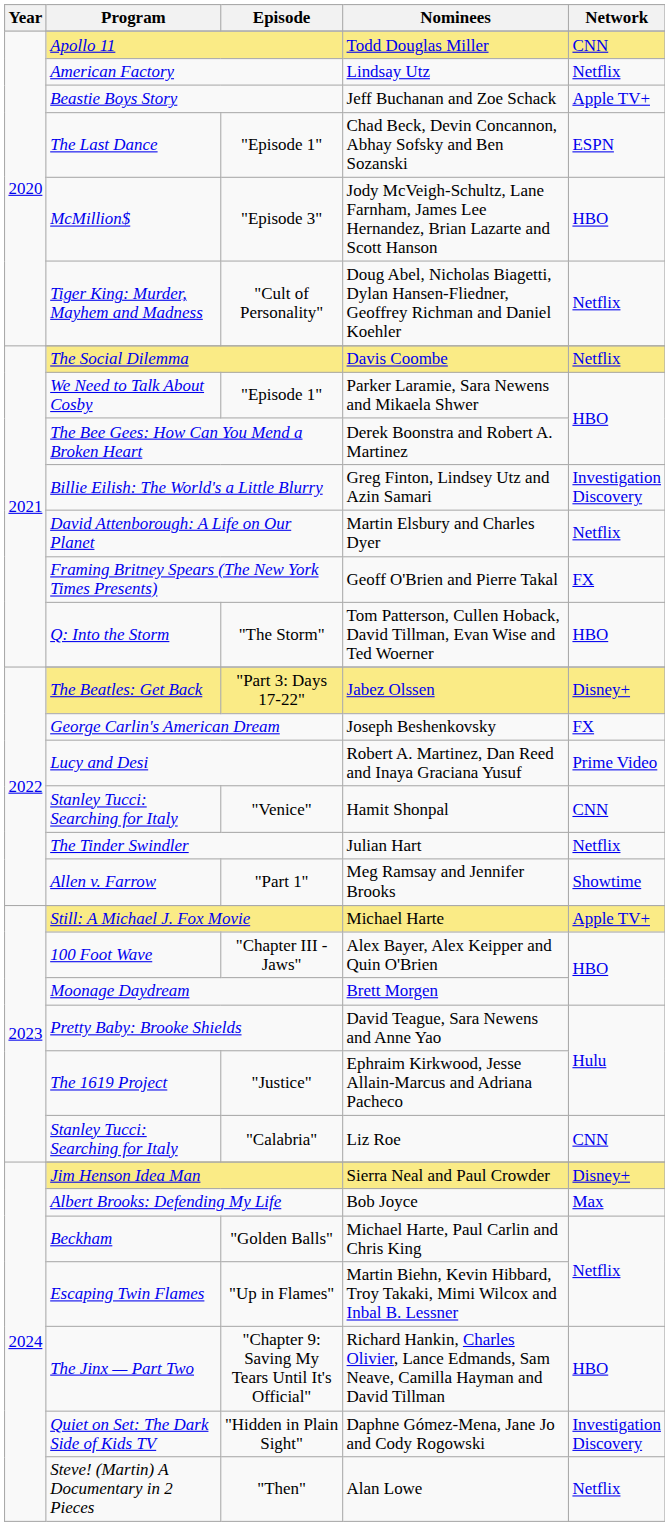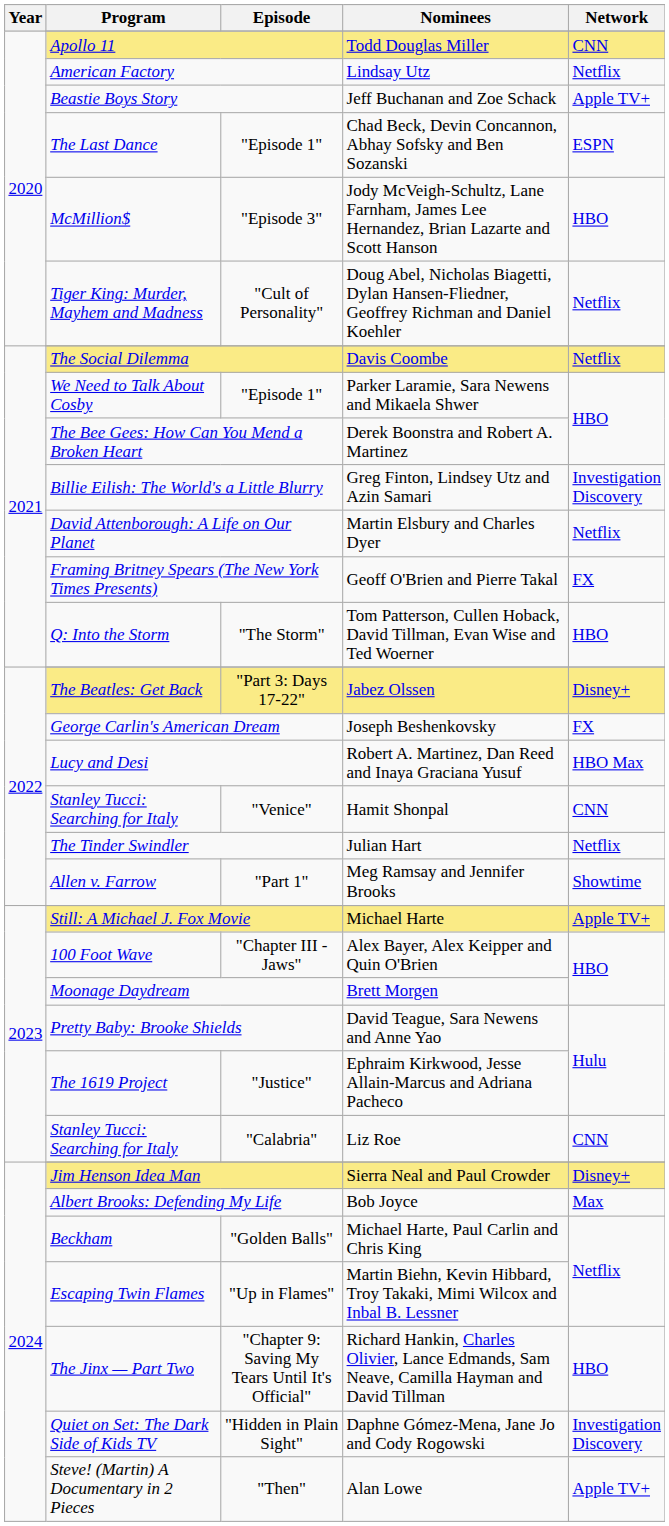(615, 763) Prime Video -> (608, 763) HBO Max
(596, 1489) Netflix -> (611, 1489) Apple TV+
